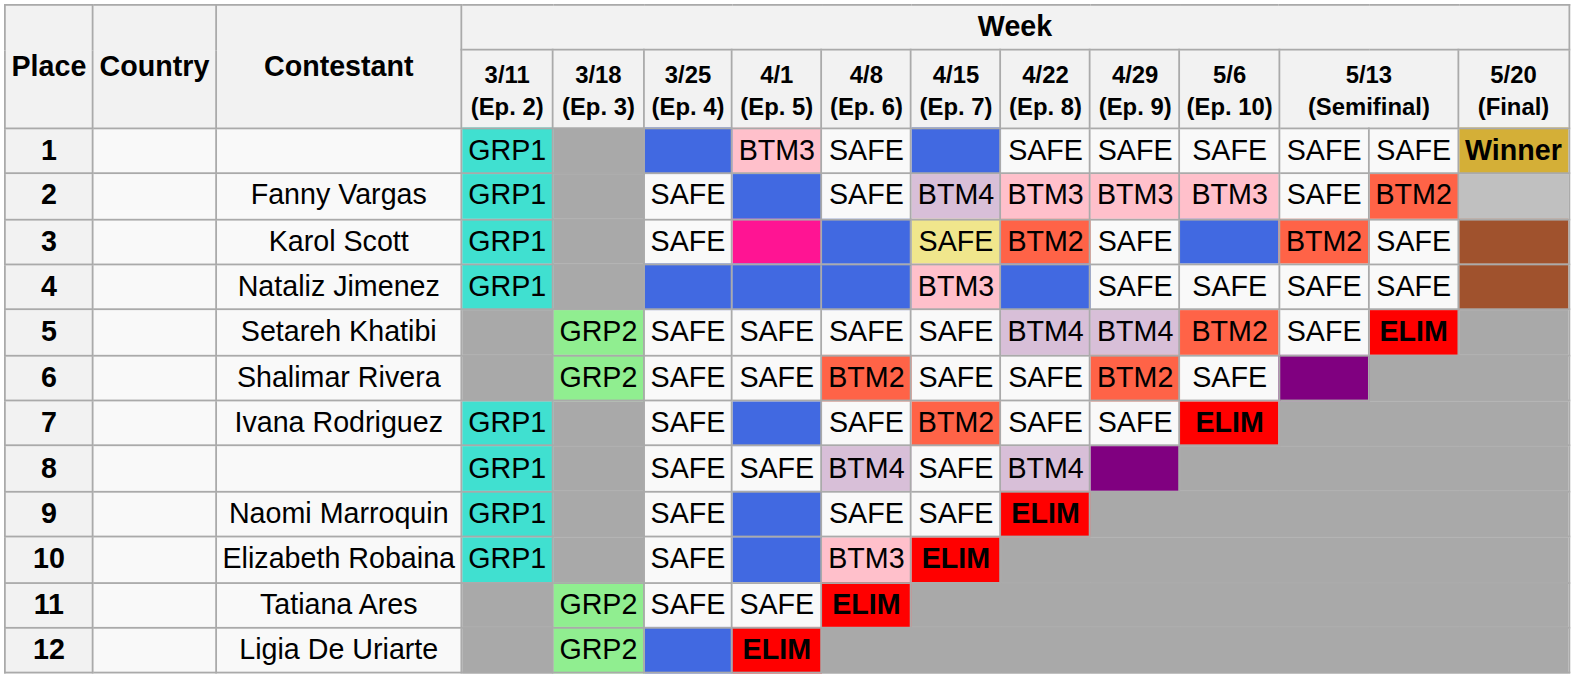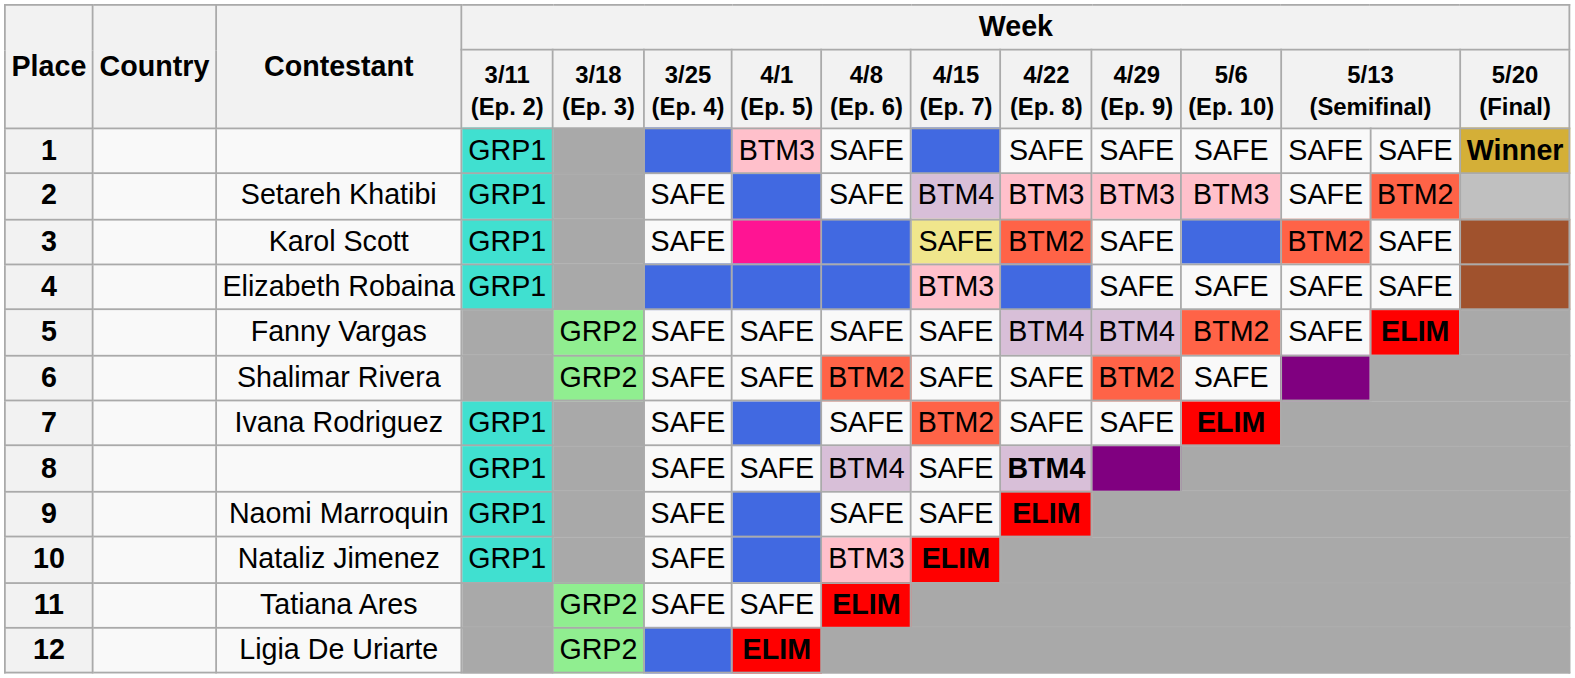(339, 195) Fanny Vargas -> (339, 195) Setareh Khatibi
(339, 286) Nataliz Jimenez -> (339, 286) Elizabeth Robaina
(339, 331) Setareh Khatibi -> (339, 331) Fanny Vargas
(1046, 468) normal -> (1046, 468) bold
(339, 559) Elizabeth Robaina -> (339, 559) Nataliz Jimenez
